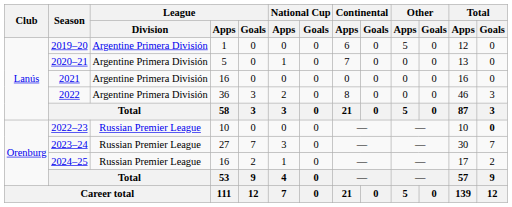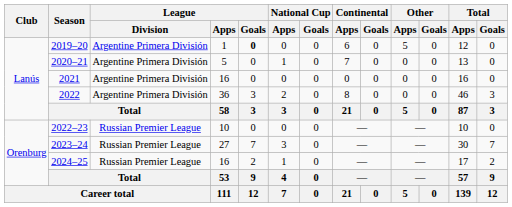(253, 45) normal -> (253, 45) bold
(492, 128) bold -> (492, 128) normal
